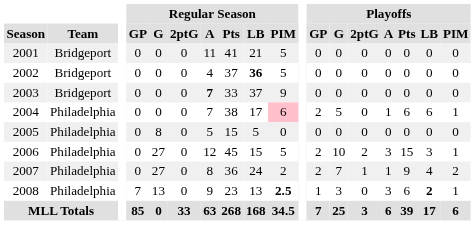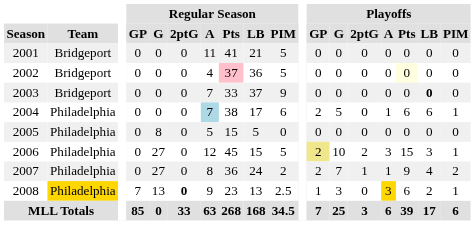(231, 72) no background -> (231, 72) pink background
(256, 72) bold -> (256, 72) normal
(407, 72) no background -> (407, 72) lightyellow background
(210, 92) bold -> (210, 92) normal
(429, 92) normal -> (429, 92) bold
(210, 112) no background -> (210, 112) lightblue background
(283, 112) pink background -> (283, 112) no background
(318, 151) no background -> (318, 151) khaki background
(83, 191) no background -> (83, 191) gold background
(184, 191) normal -> (184, 191) bold
(283, 191) bold -> (283, 191) normal
(388, 191) no background -> (388, 191) gold background
(429, 191) bold -> (429, 191) normal
